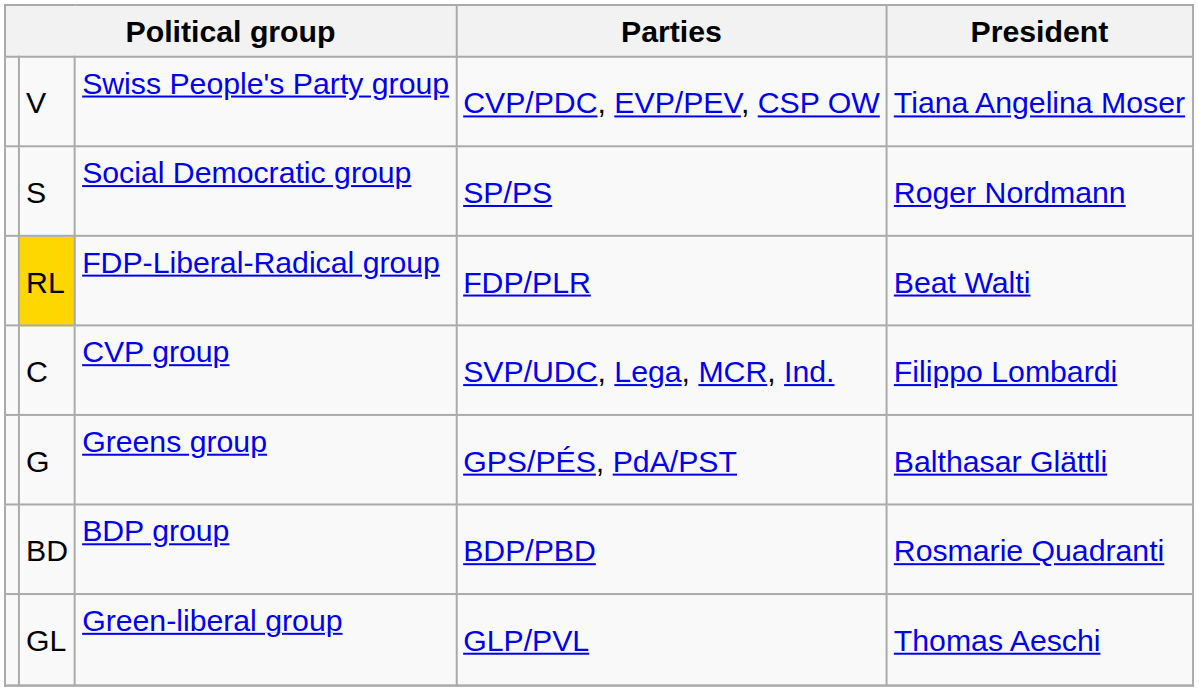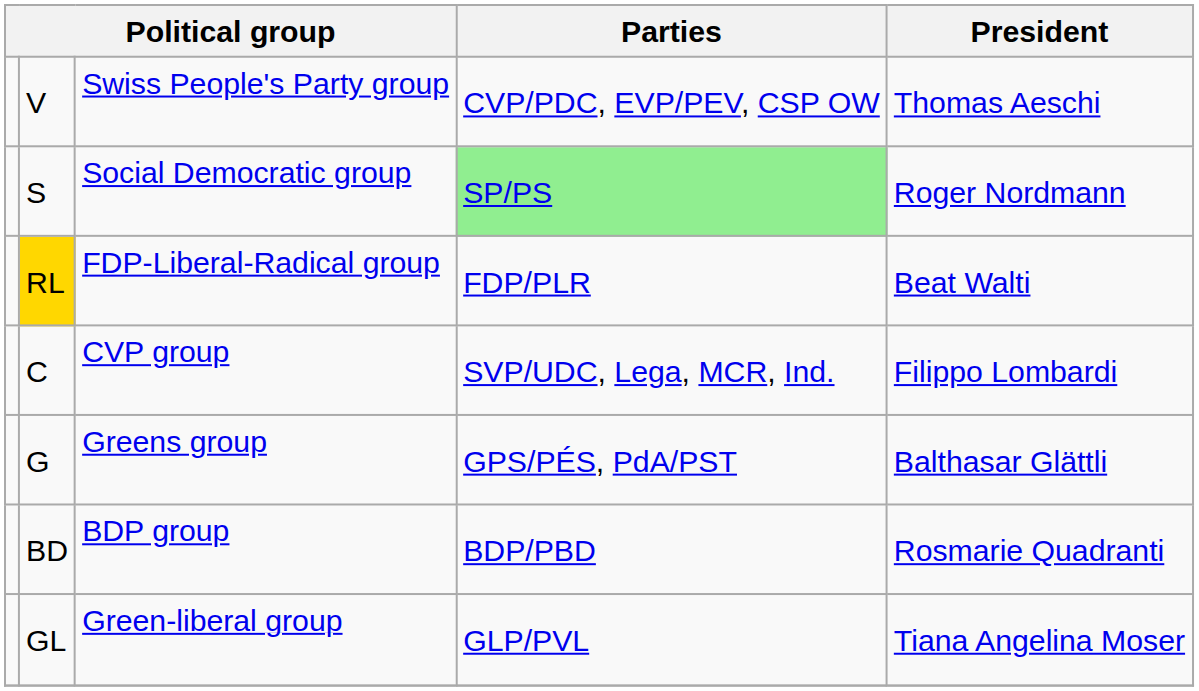(1039, 102) Tiana Angelina Moser -> (997, 102) Thomas Aeschi
(508, 192) no background -> (508, 192) lightgreen background
(997, 640) Thomas Aeschi -> (1039, 640) Tiana Angelina Moser
